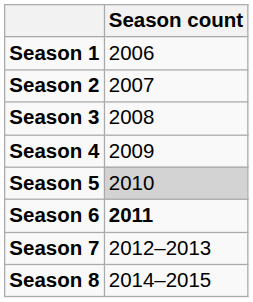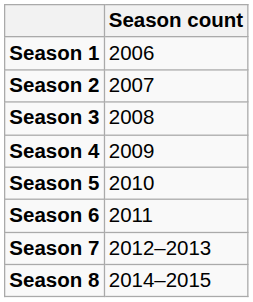(132, 183) lightgrey background -> (132, 183) no background
(131, 215) bold -> (131, 215) normal
